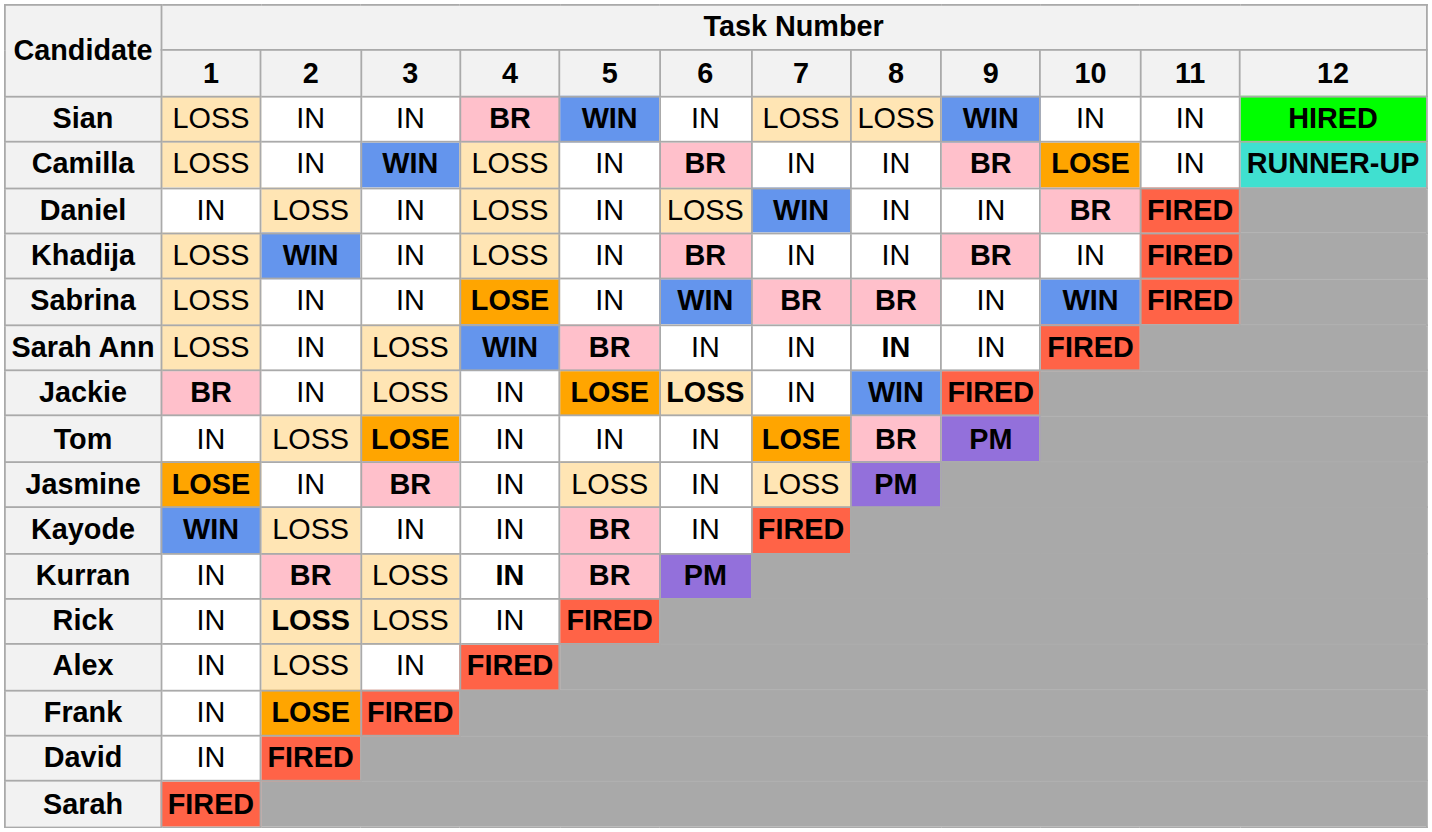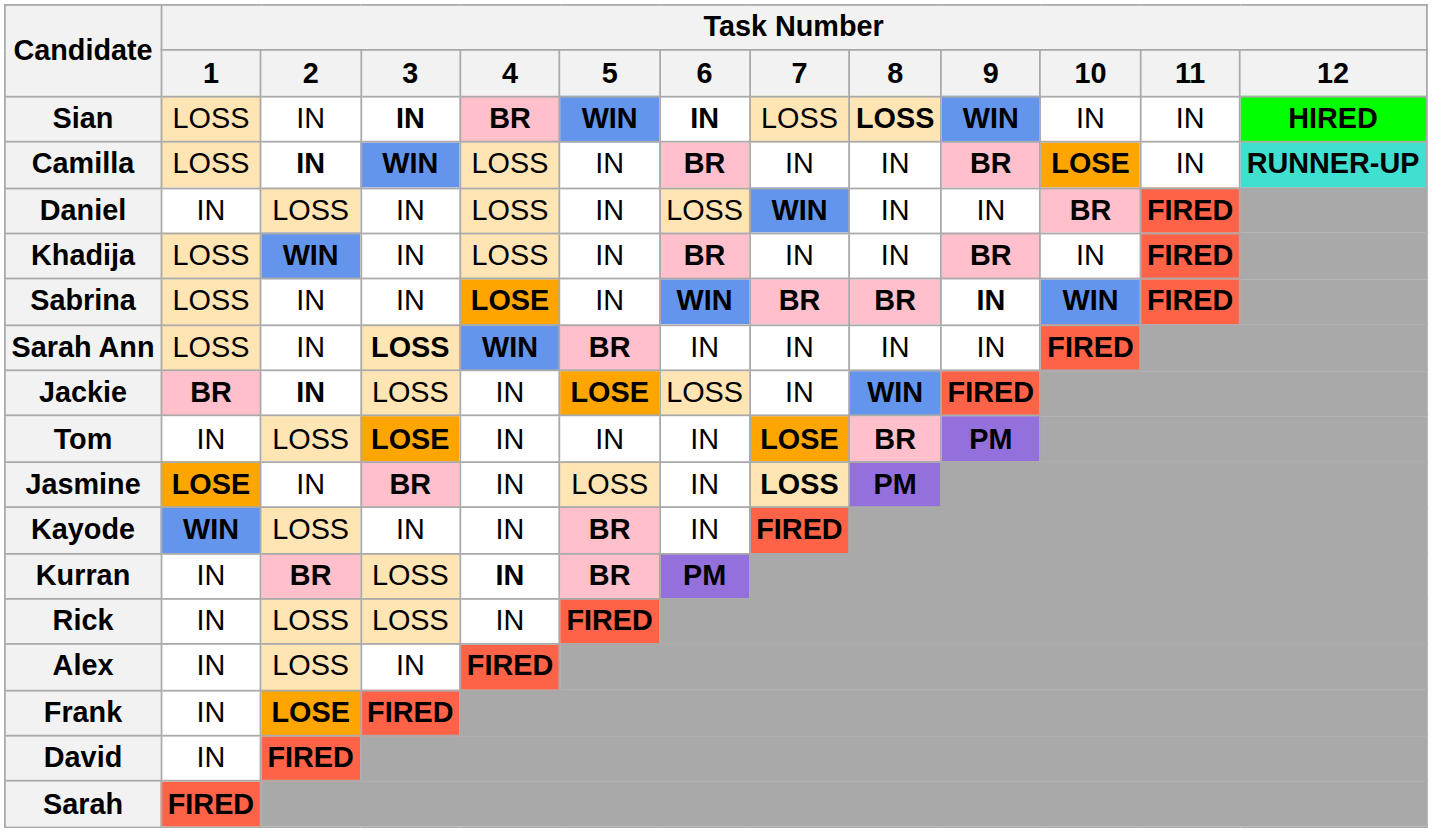(410, 118) normal -> (410, 118) bold
(705, 118) normal -> (705, 118) bold
(896, 118) normal -> (895, 118) bold
(311, 164) normal -> (311, 164) bold
(991, 301) normal -> (991, 301) bold
(410, 347) normal -> (410, 347) bold
(896, 347) bold -> (895, 347) normal
(311, 392) normal -> (311, 392) bold
(705, 392) bold -> (705, 392) normal
(801, 484) normal -> (799, 484) bold
(311, 621) bold -> (311, 621) normal
